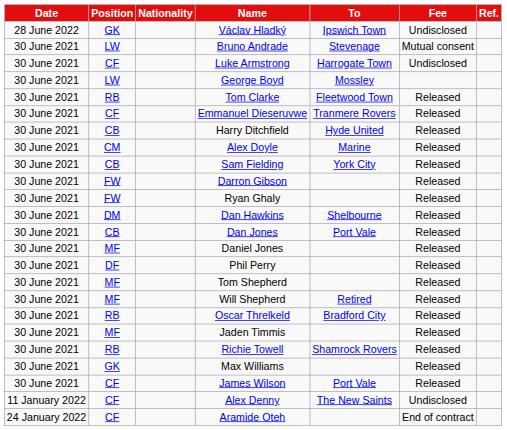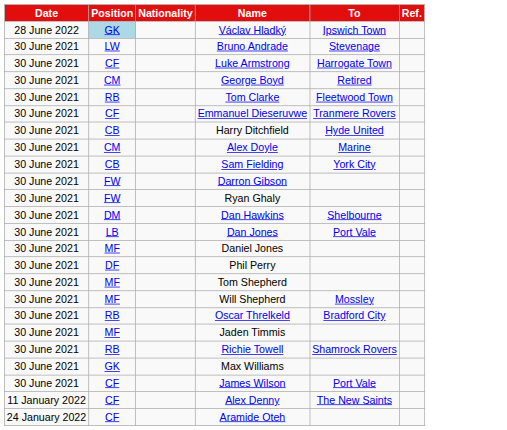- column: (438, 13)
(112, 30) no background -> (112, 30) lightblue background
(112, 81) LW -> (112, 81) CM
(354, 81) Mossley -> (354, 81) Retired
(112, 232) CB -> (112, 232) LB
(354, 299) Retired -> (354, 299) Mossley
